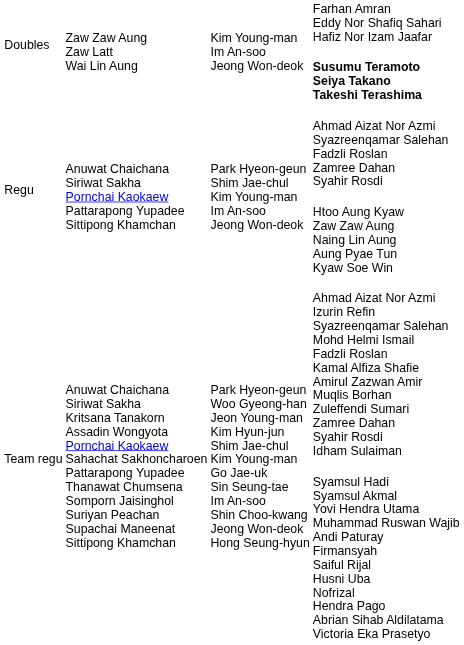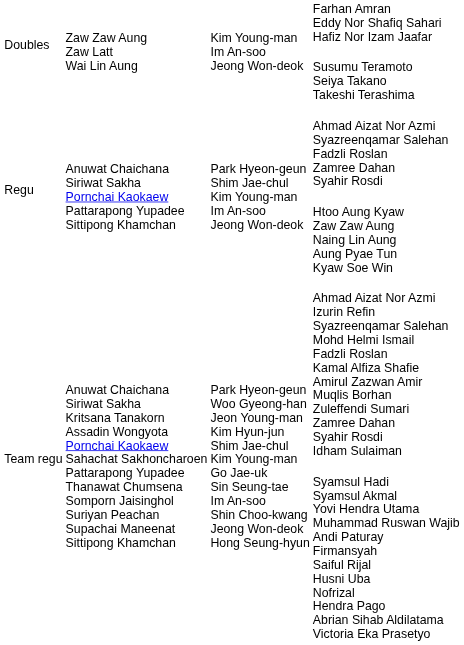(367, 81) bold -> (364, 81) normal
